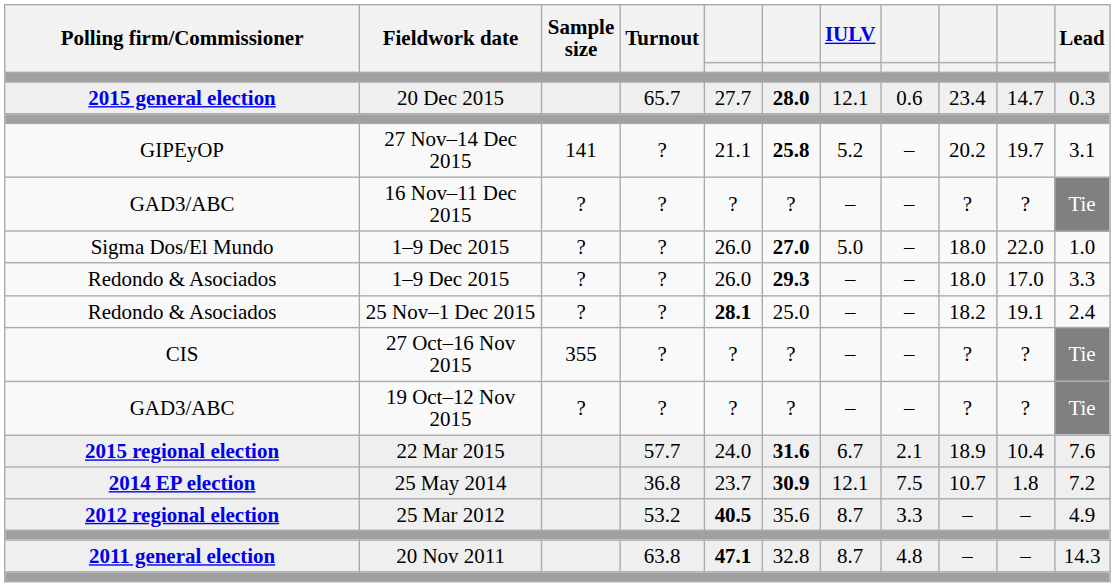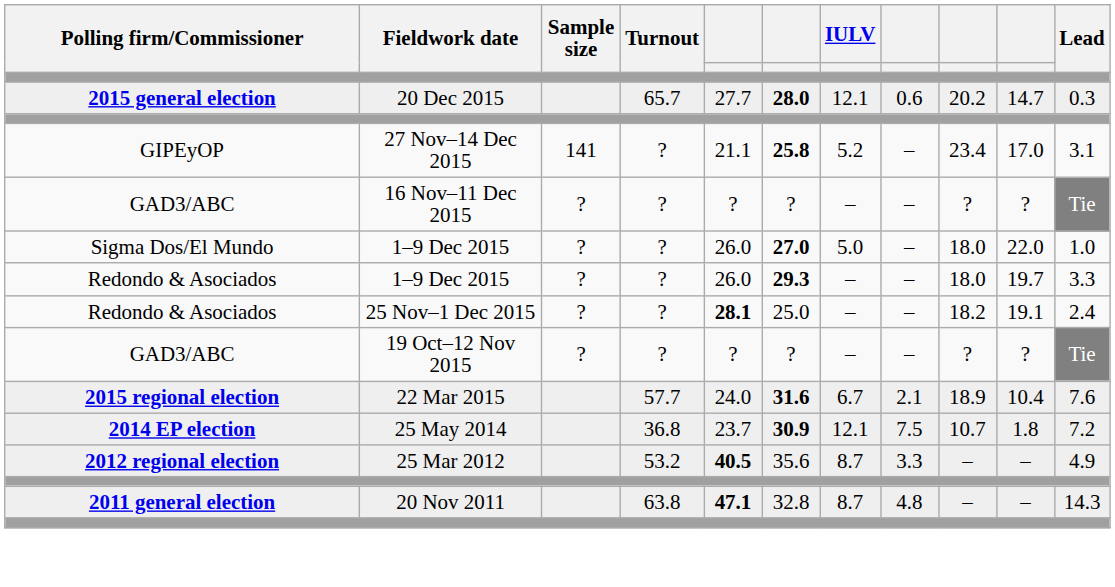(967, 98) 23.4 -> (967, 98) 20.2
(967, 150) 20.2 -> (967, 150) 23.4
(1025, 150) 19.7 -> (1025, 150) 17.0
(1025, 279) 17.0 -> (1025, 279) 19.7
- row: (182, 353)
